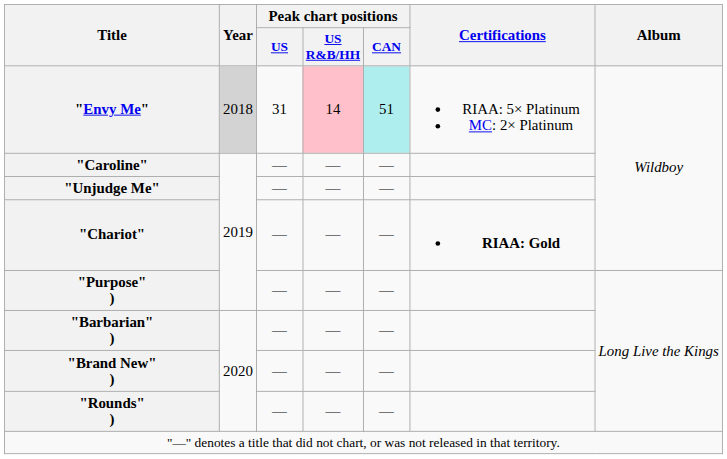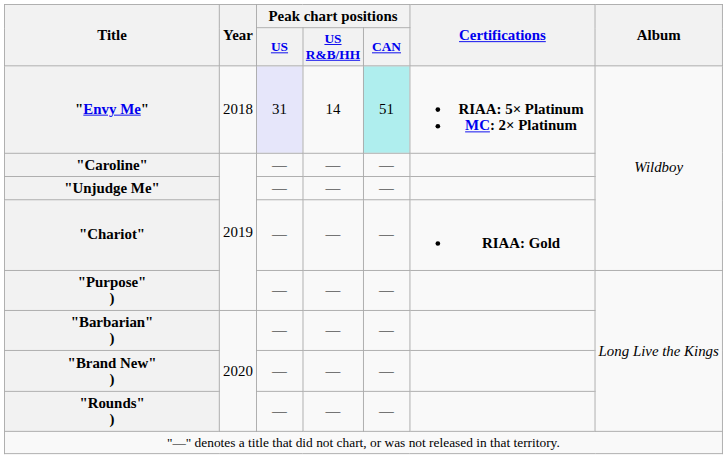(238, 109) lightgrey background -> (238, 109) no background
(279, 109) no background -> (279, 109) lavender background
(333, 109) pink background -> (333, 109) no background
(502, 118) normal -> (502, 118) bold
